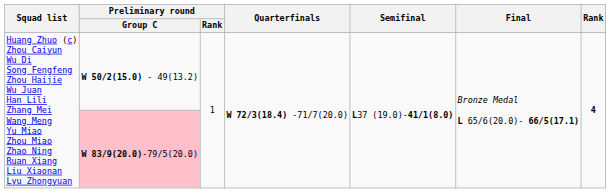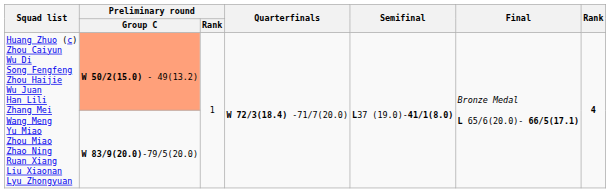(140, 76) no background -> (140, 76) lightsalmon background
(140, 154) pink background -> (140, 154) no background
